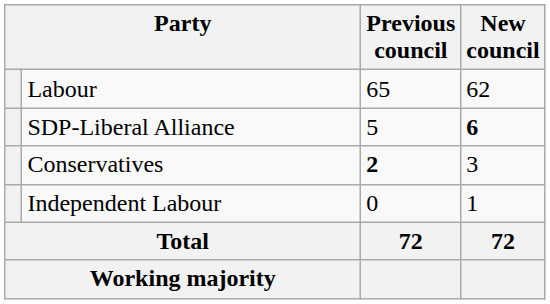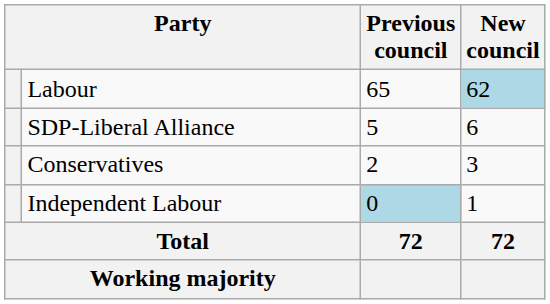(478, 88) no background -> (478, 88) lightblue background
(472, 126) bold -> (472, 126) normal
(372, 164) bold -> (372, 164) normal
(372, 202) no background -> (372, 202) lightblue background
